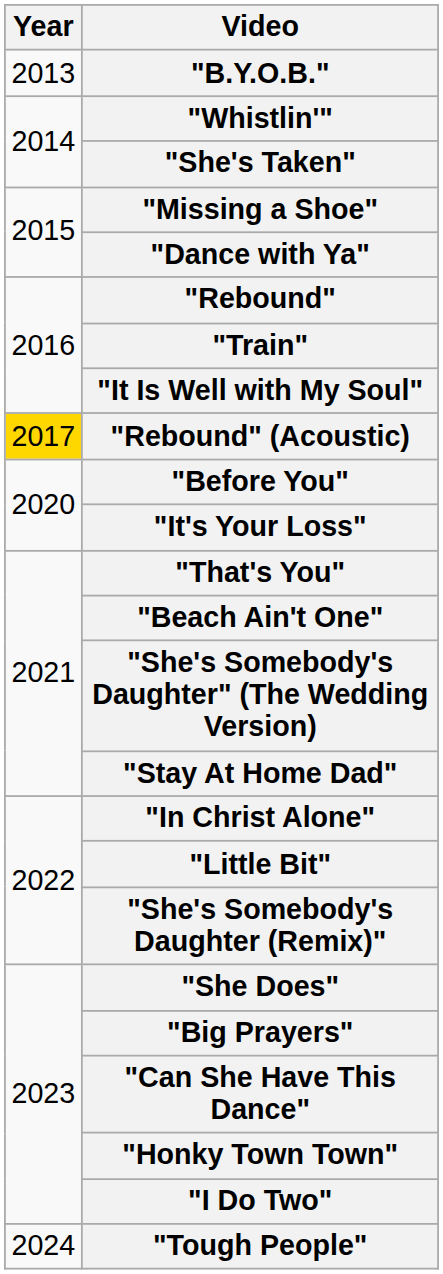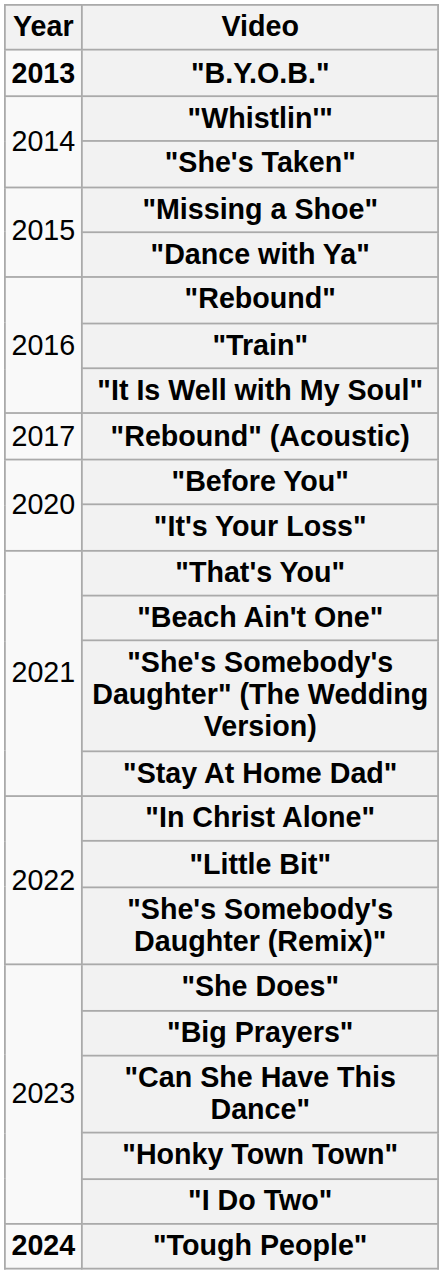(43, 72) normal -> (43, 72) bold
(43, 436) gold background -> (43, 436) no background
(43, 1246) normal -> (43, 1246) bold
